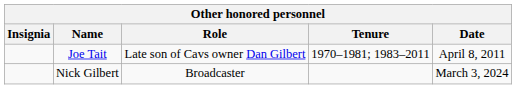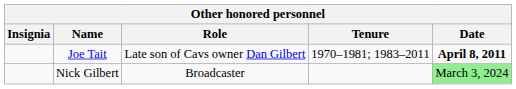(472, 53) normal -> (472, 53) bold
(472, 73) no background -> (472, 73) lightgreen background
